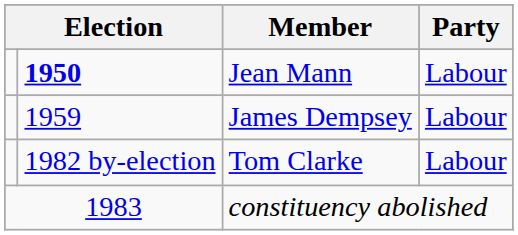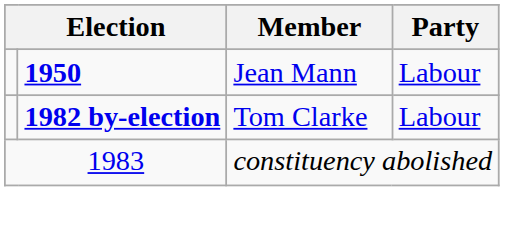- row: (320, 116)
(120, 161) normal -> (122, 116) bold
